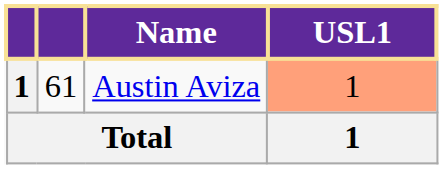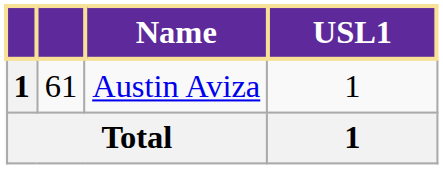(352, 85) lightsalmon background -> (352, 85) no background
